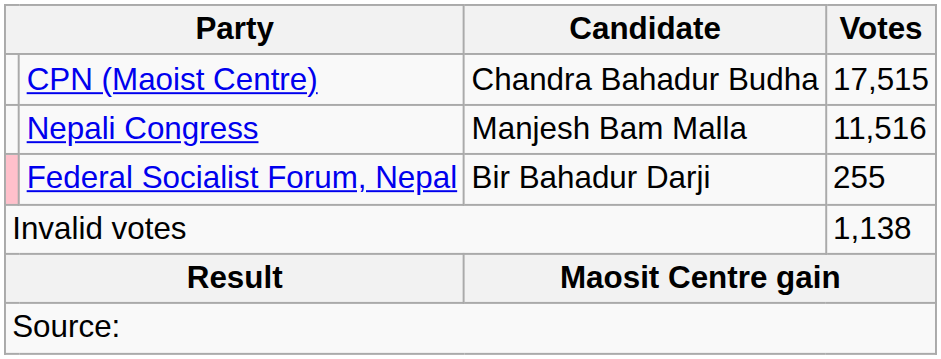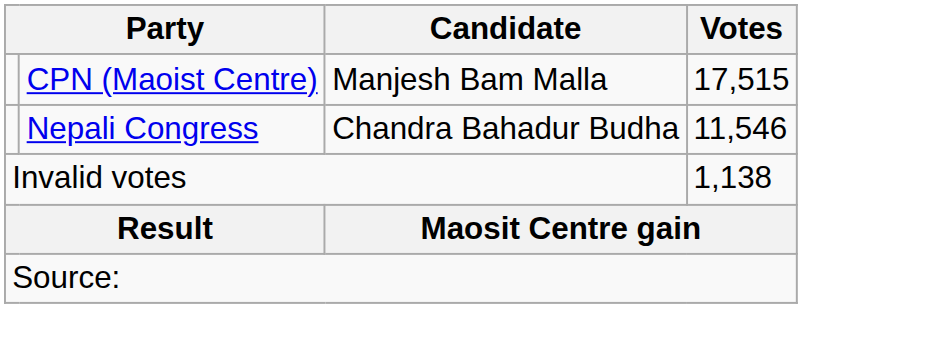(645, 79) Chandra Bahadur Budha -> (470, 79) Manjesh Bam Malla
(609, 128) Manjesh Bam Malla -> (506, 128) Chandra Bahadur Budha
(880, 128) 11,516 -> (740, 128) 11,546
- row: (242, 178)
